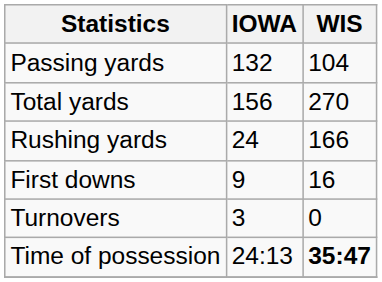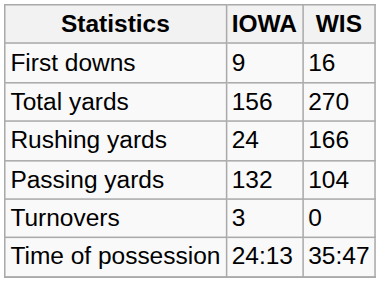rows swapped: (73, 179) <-> (87, 62)
(340, 256) bold -> (339, 256) normal
